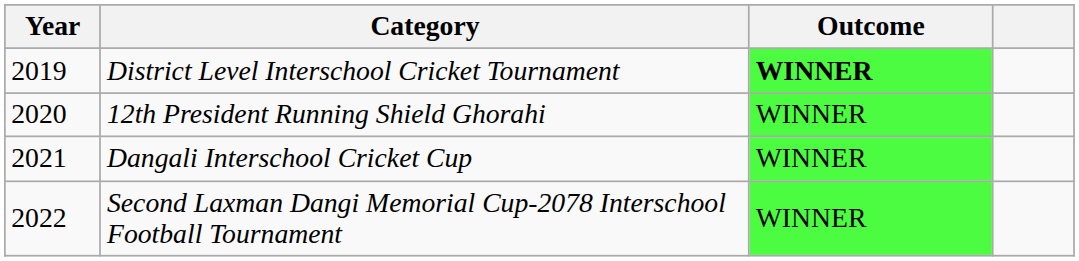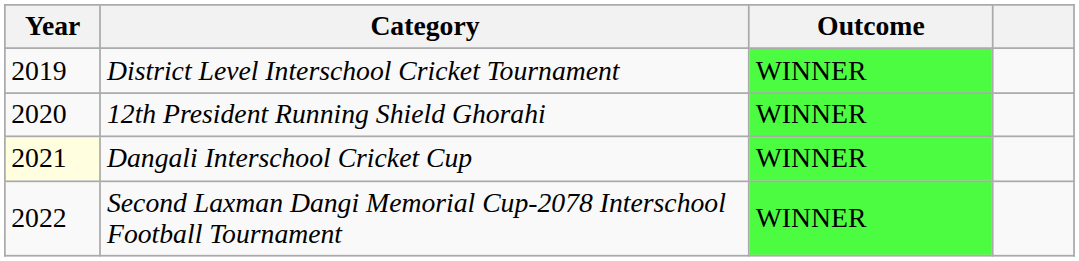(814, 70) bold -> (811, 70) normal
(39, 158) no background -> (39, 158) lightyellow background
